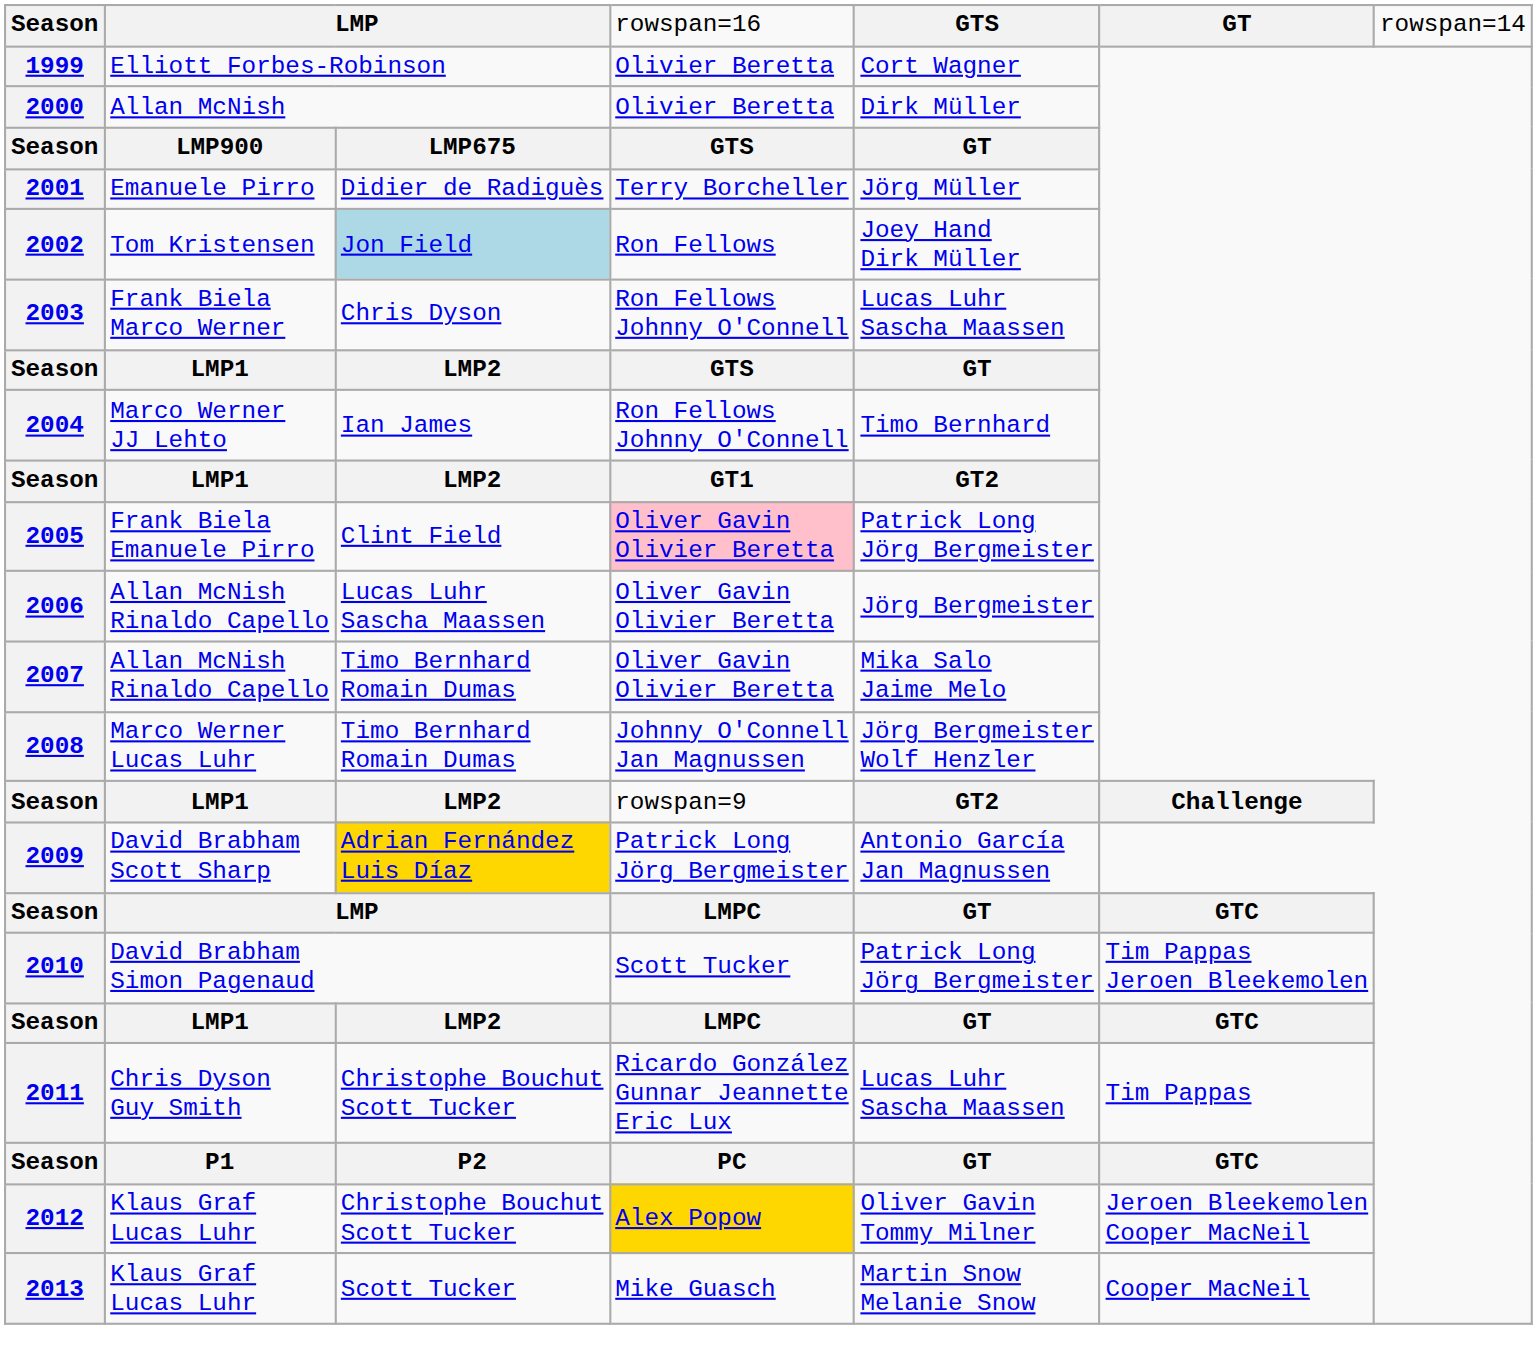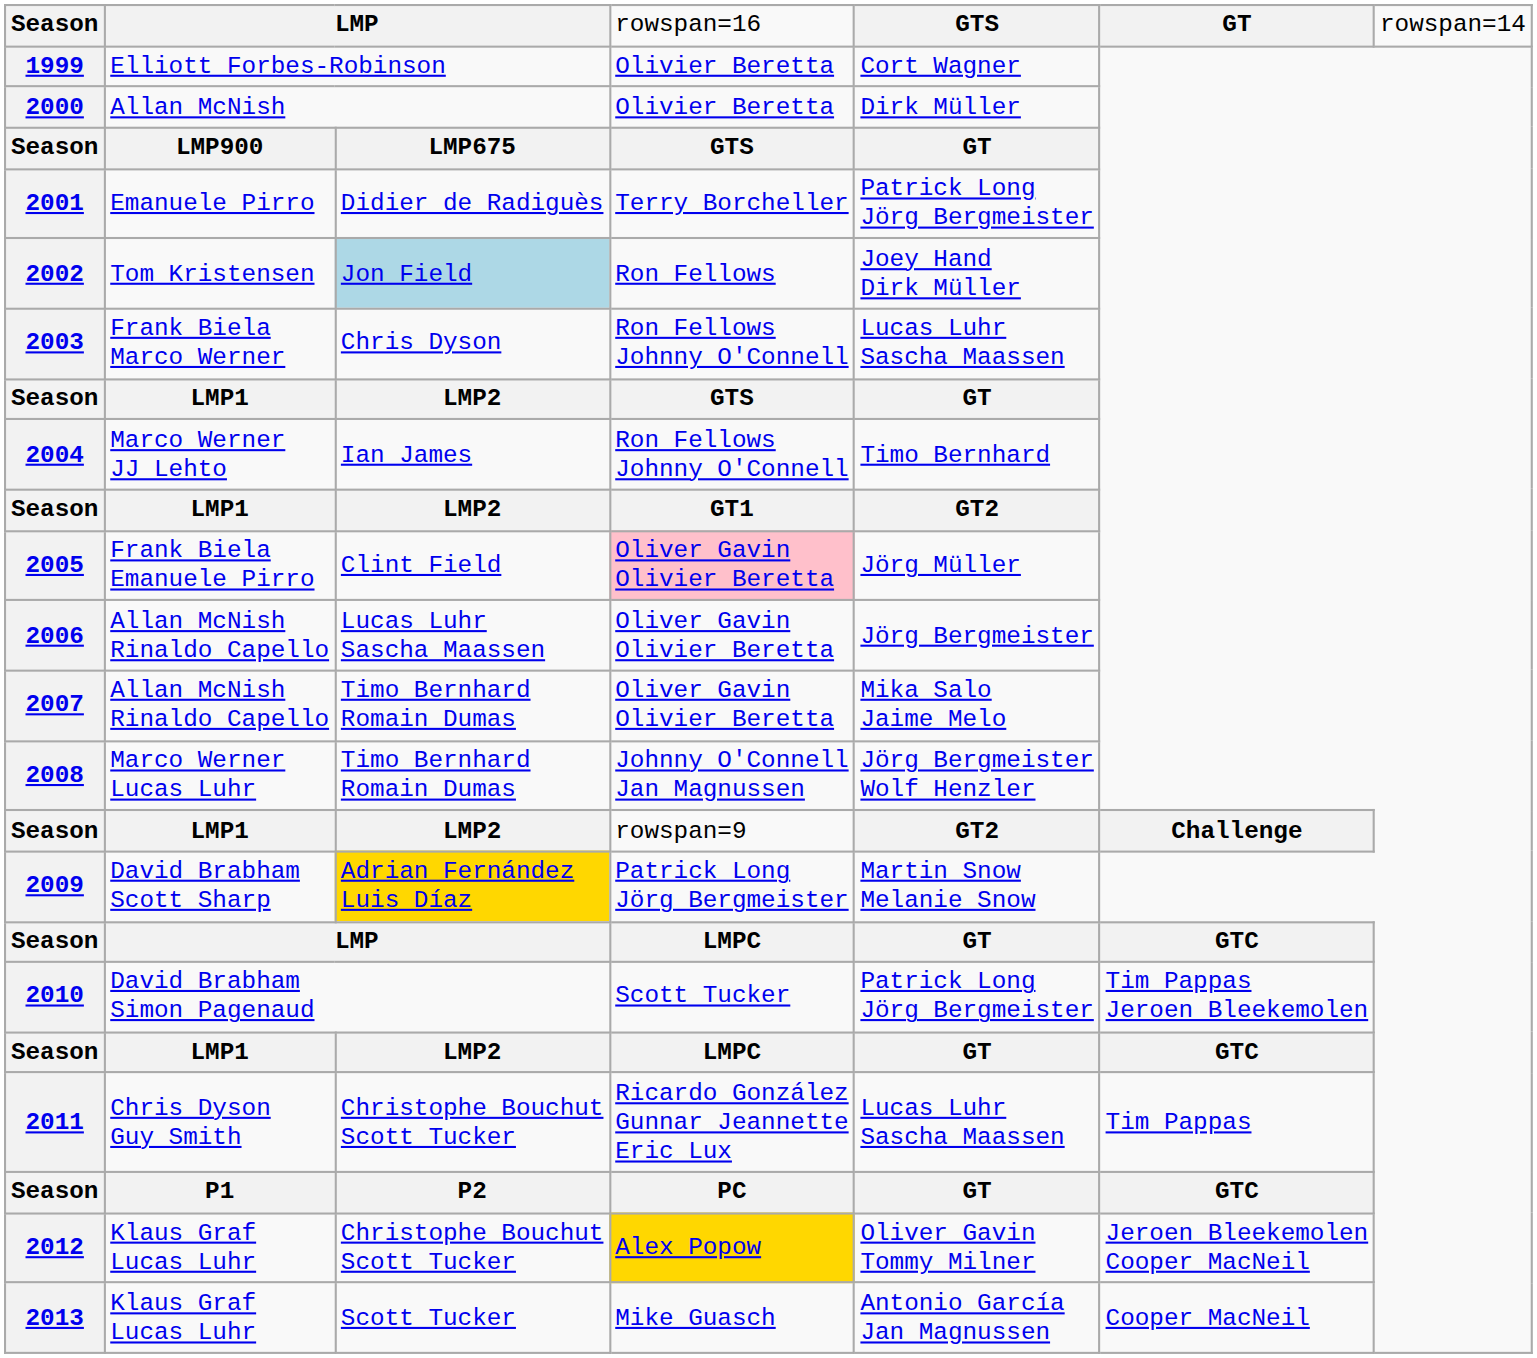(941, 189) Jörg Müller -> (977, 203) Patrick Long Jörg Bergmeister
(977, 536) Patrick Long Jörg Bergmeister -> (941, 565) Jörg Müller
(963, 857) Antonio García Jan Magnussen -> (948, 886) Martin Snow Melanie Snow
(948, 1289) Martin Snow Melanie Snow -> (963, 1318) Antonio García Jan Magnussen
